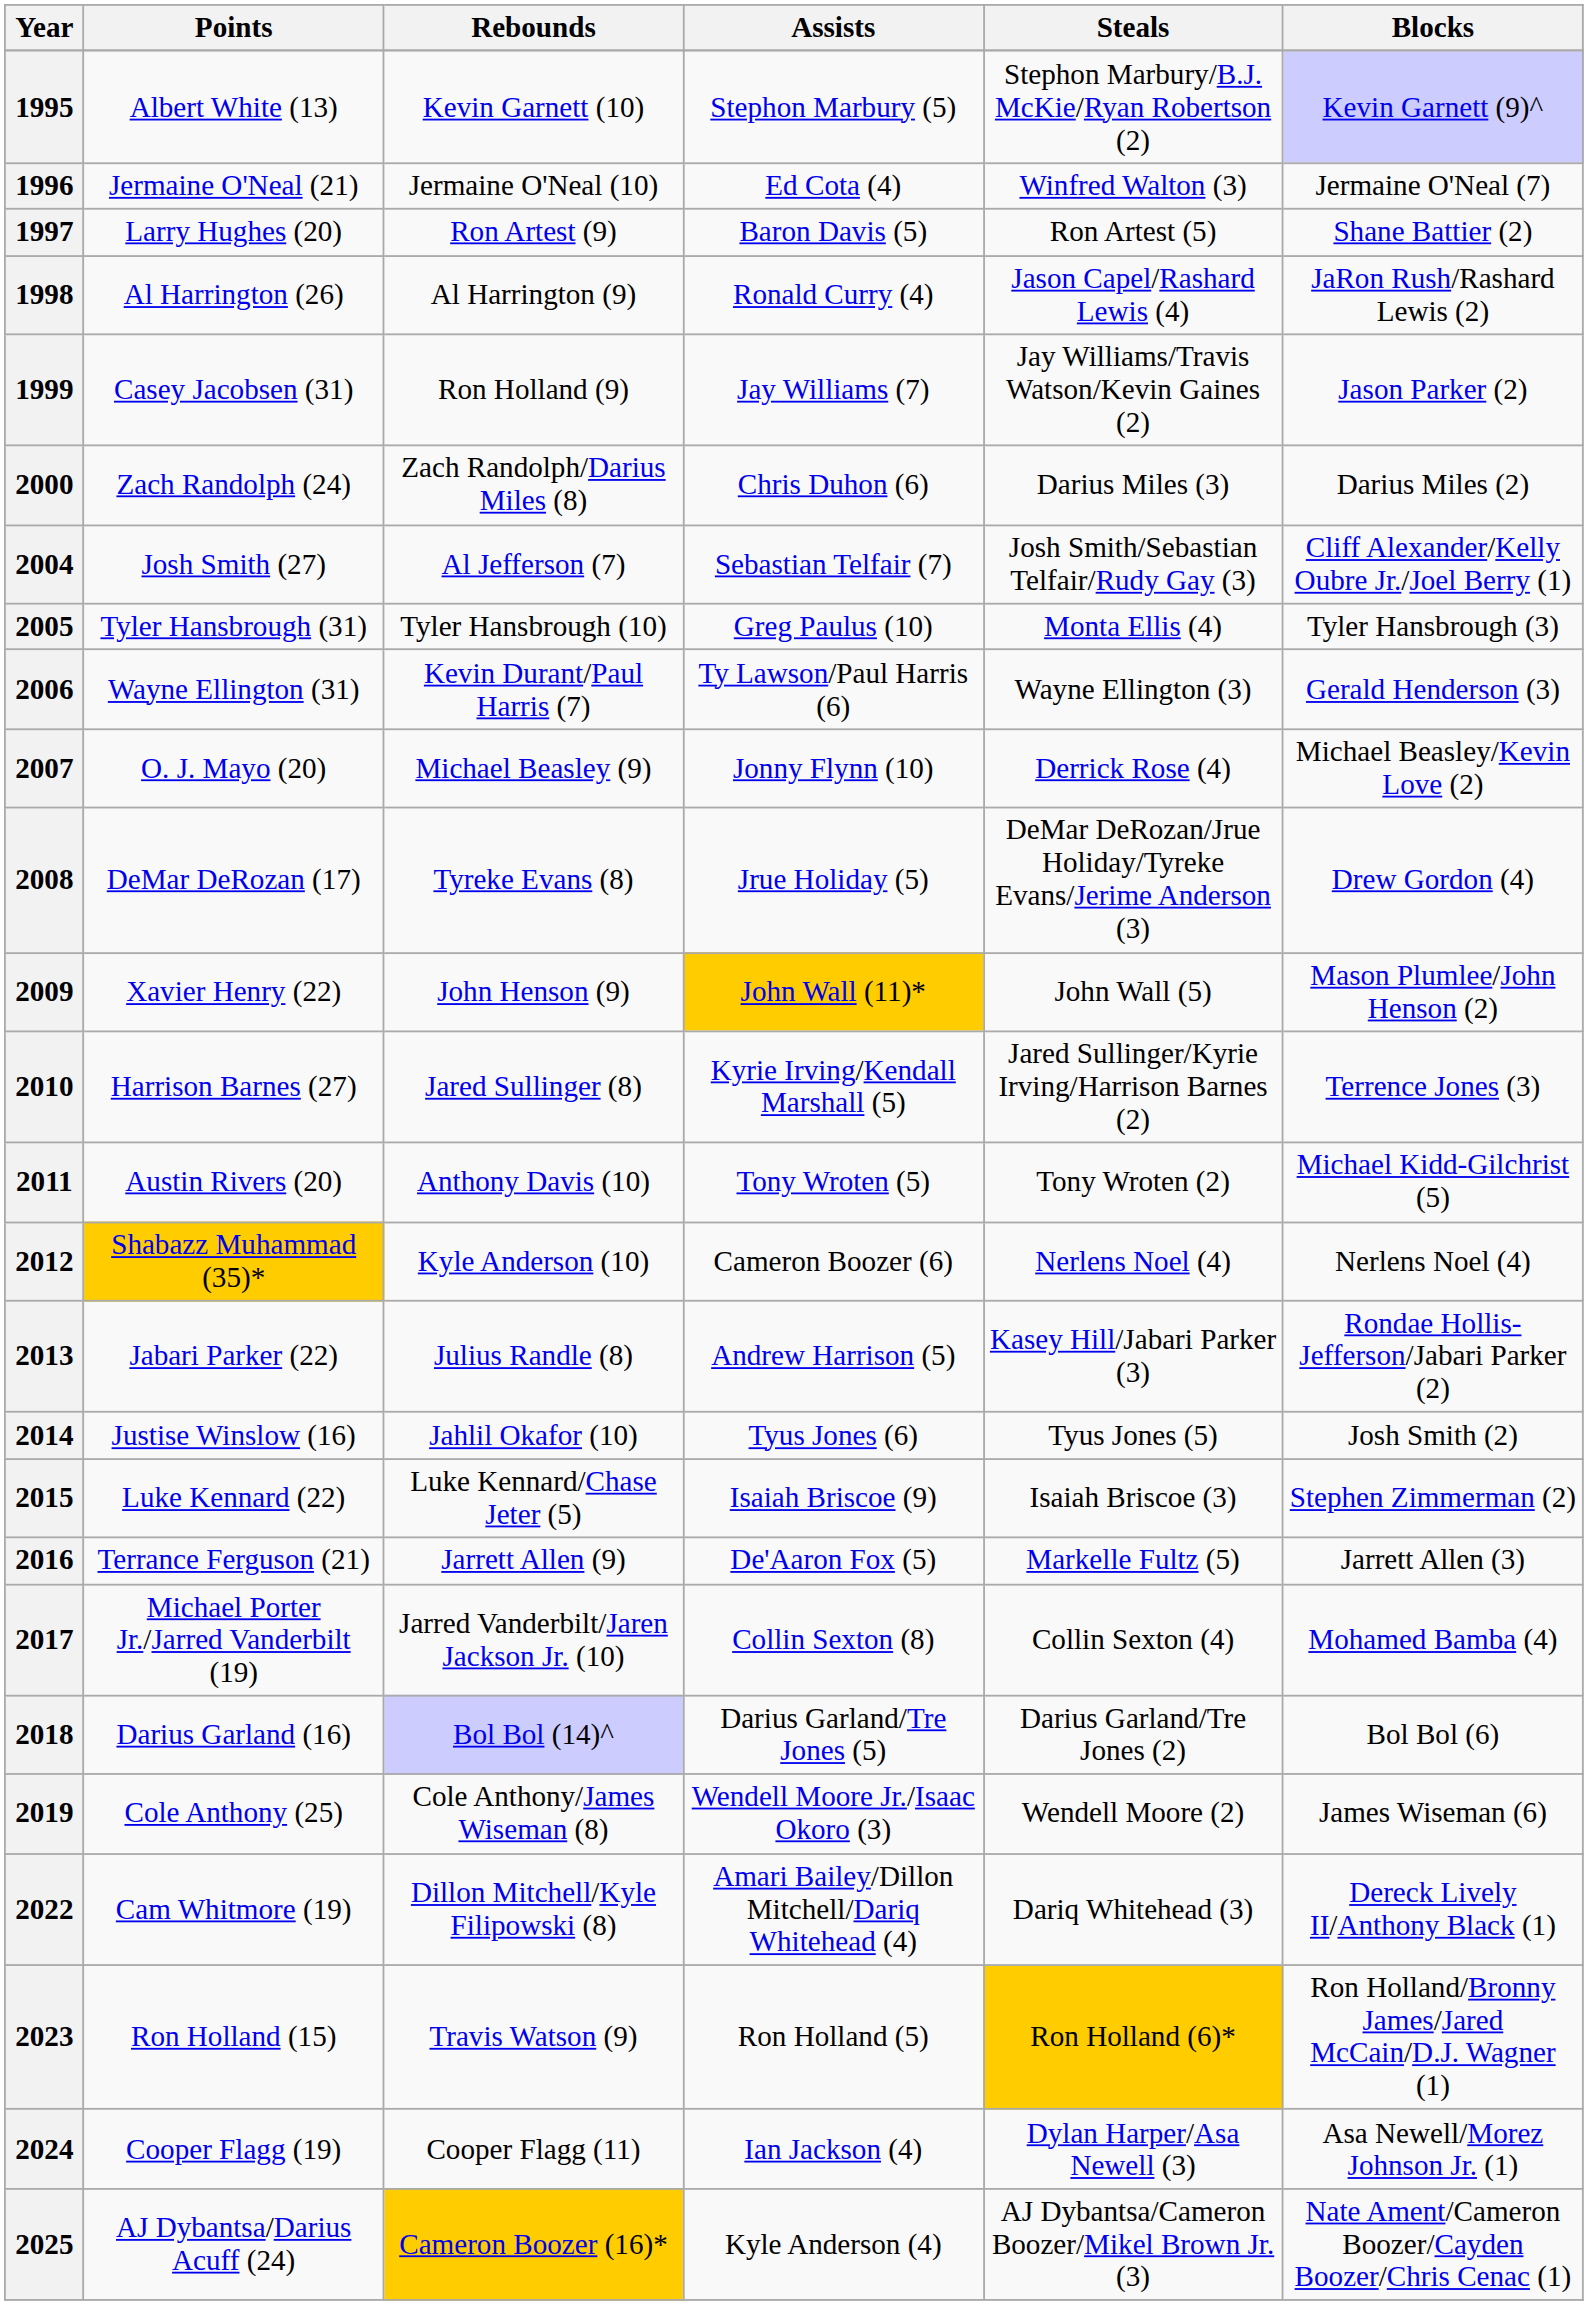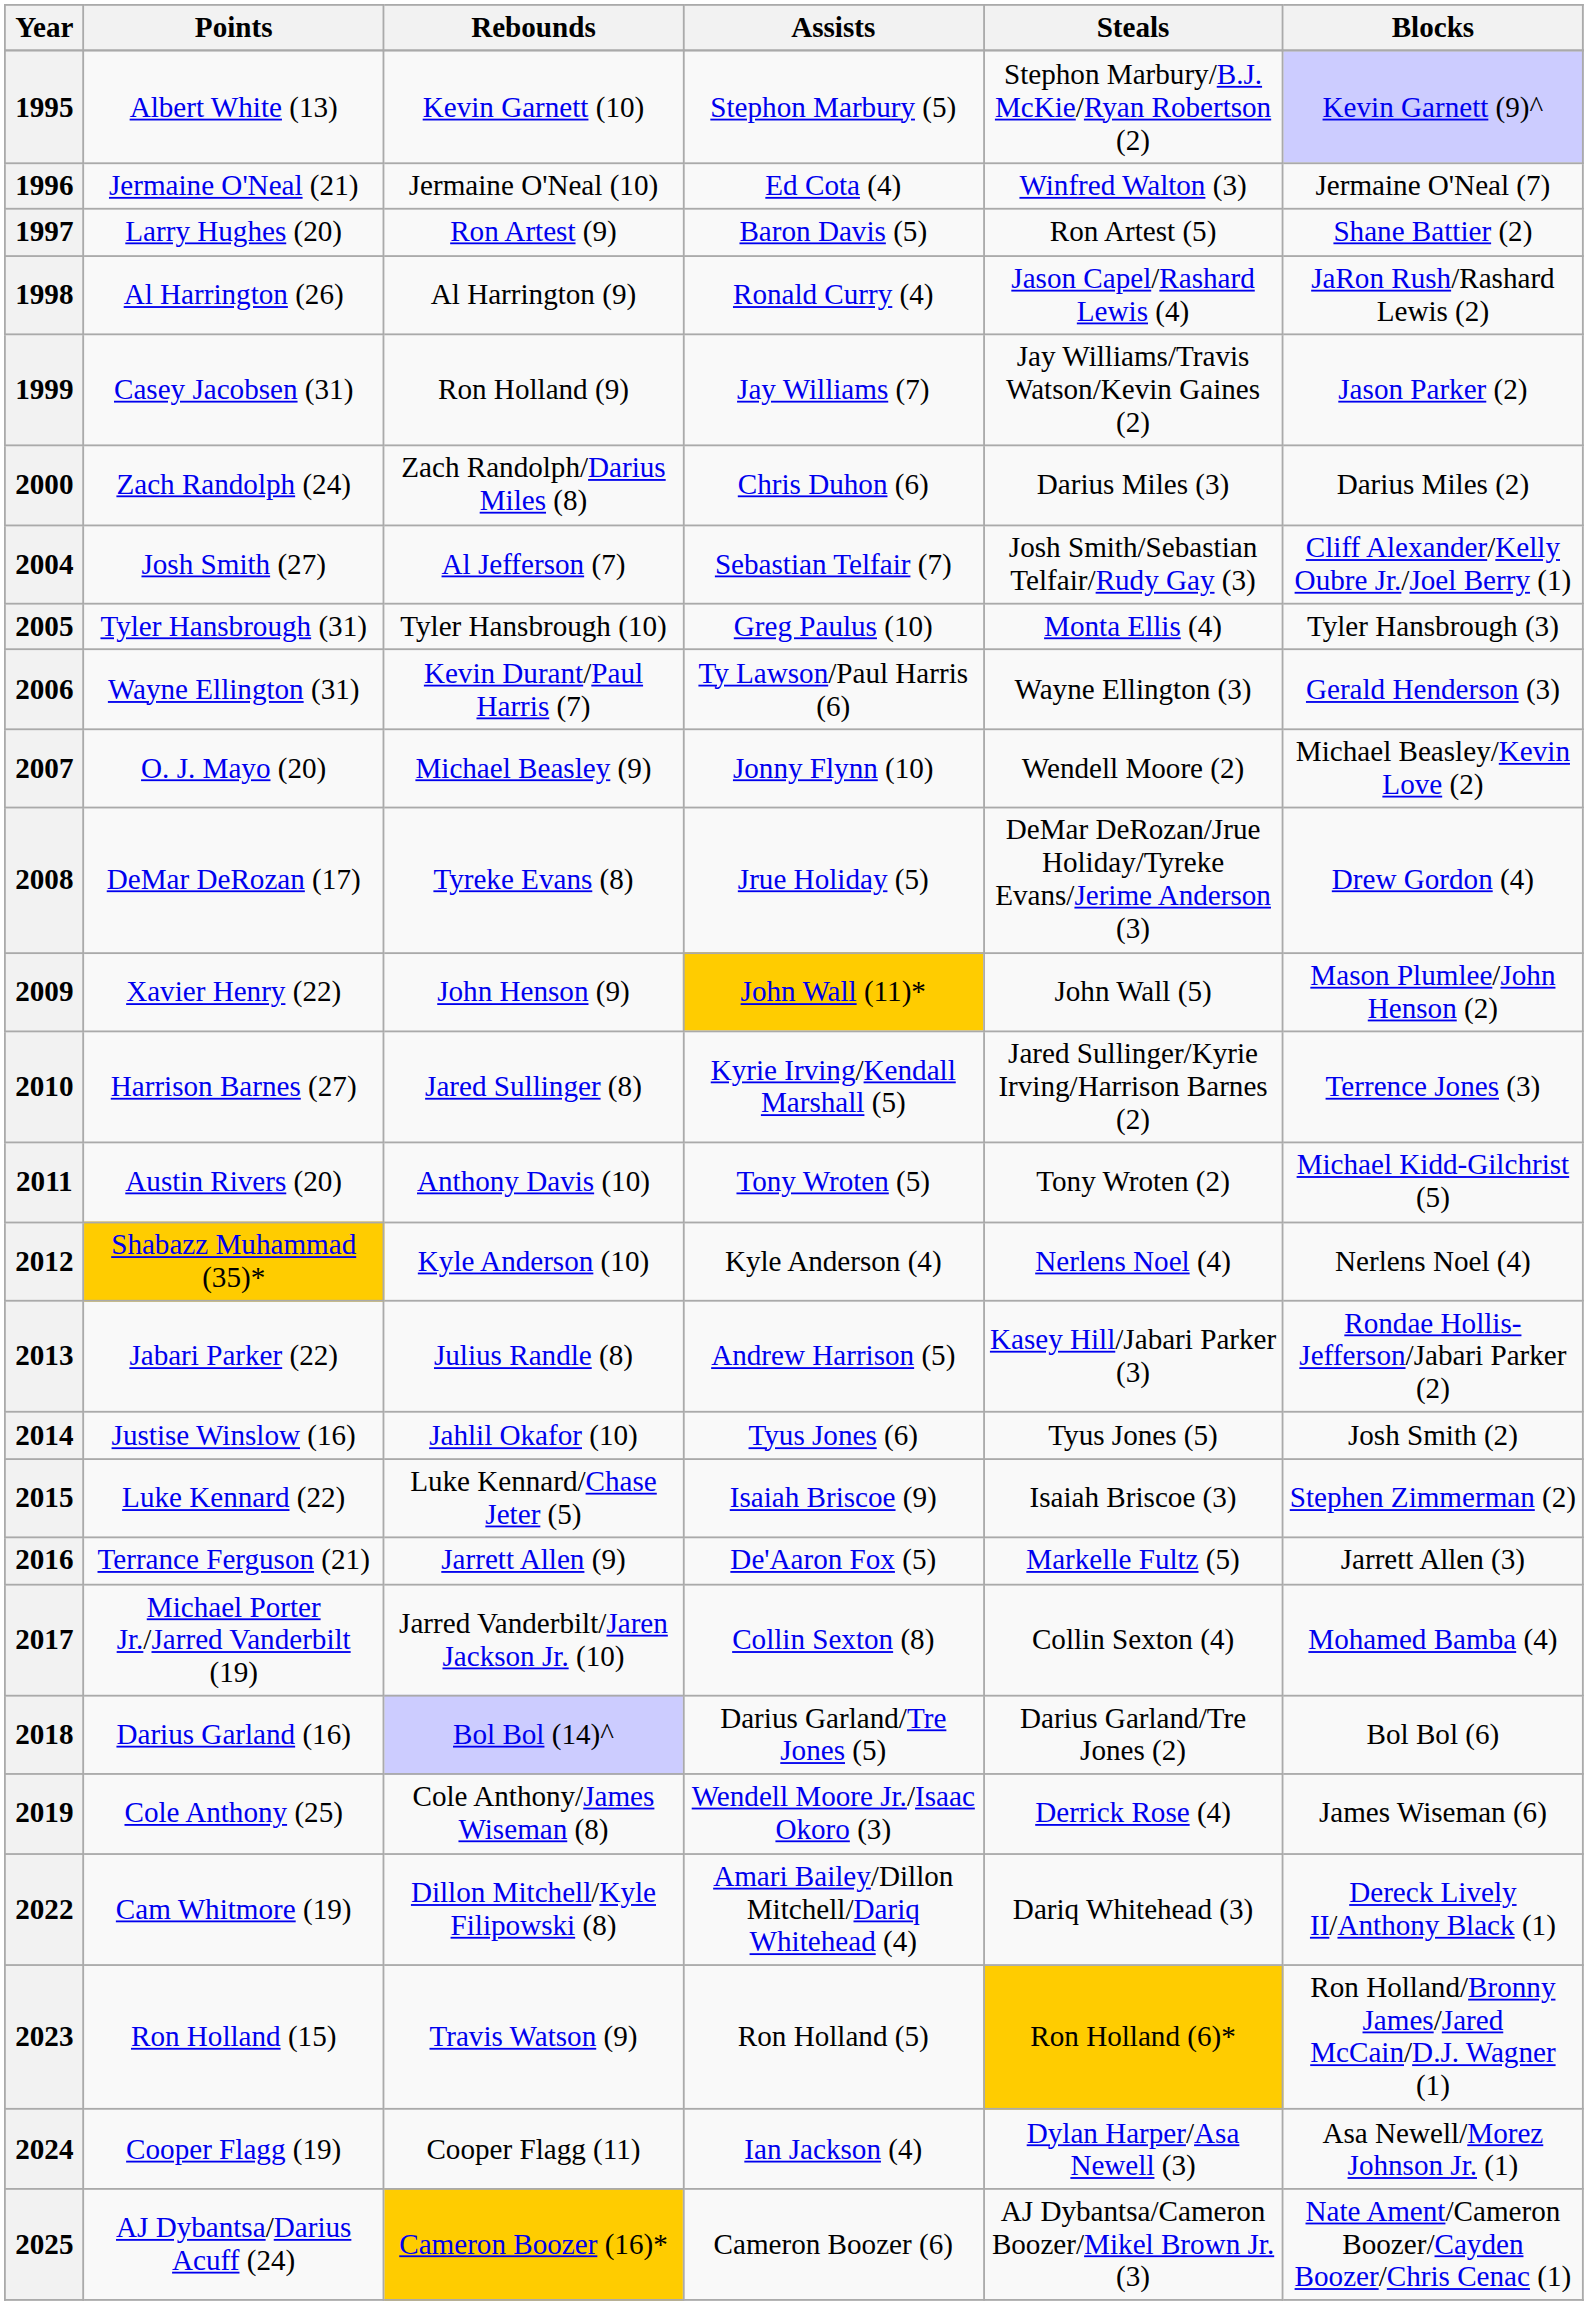(1133, 767) Derrick Rose (4) -> (1133, 767) Wendell Moore (2)
(833, 1260) Cameron Boozer (6) -> (833, 1260) Kyle Anderson (4)
(1133, 1813) Wendell Moore (2) -> (1133, 1813) Derrick Rose (4)
(833, 2243) Kyle Anderson (4) -> (833, 2243) Cameron Boozer (6)
